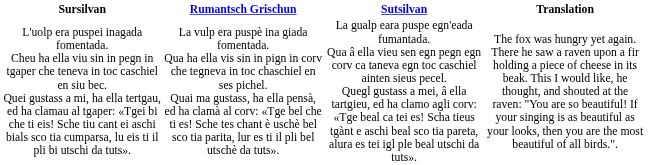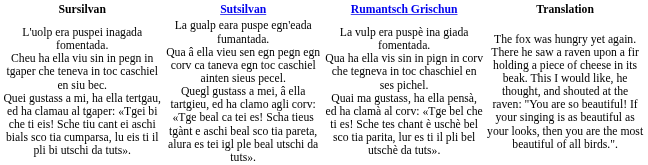columns swapped: (404, 9) <-> (243, 9)
